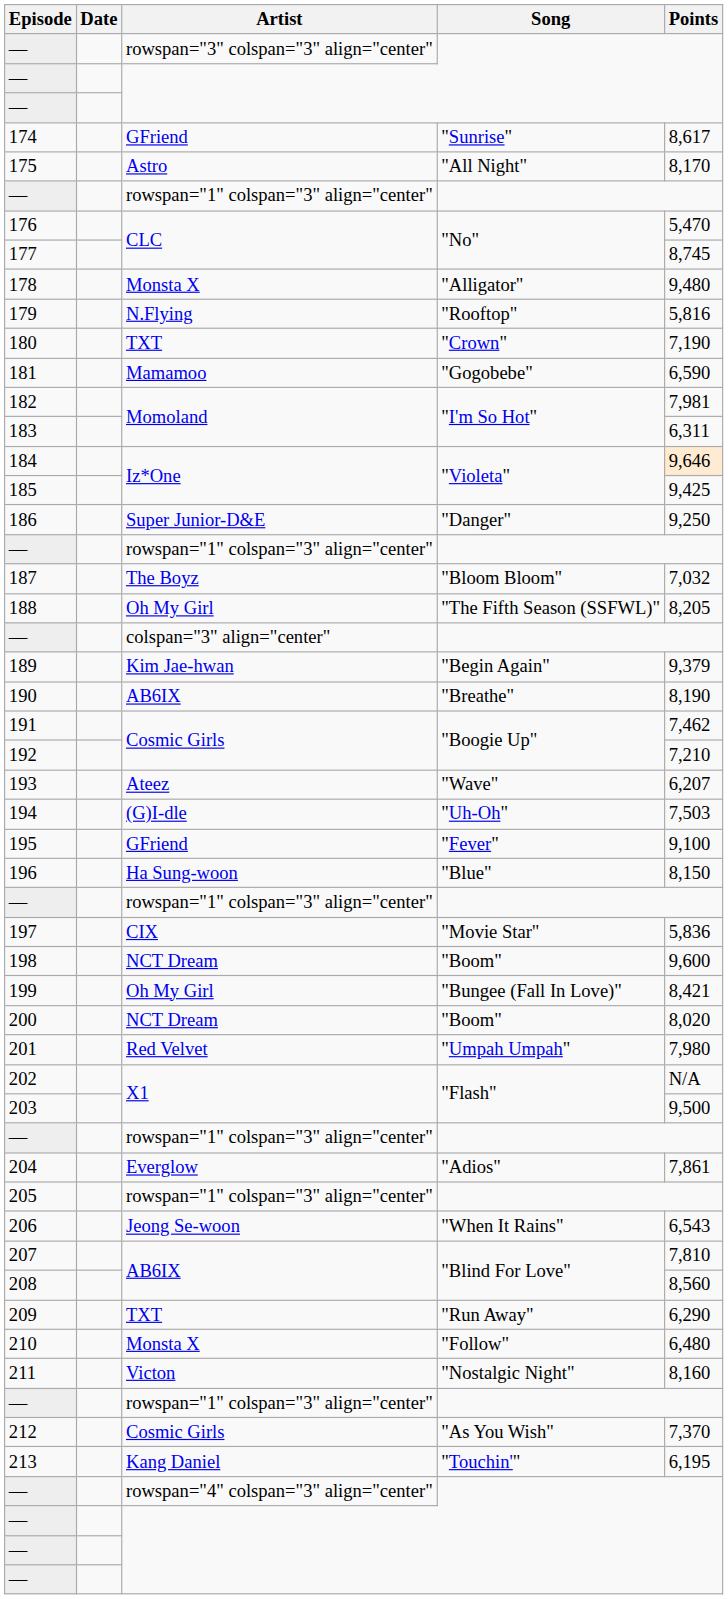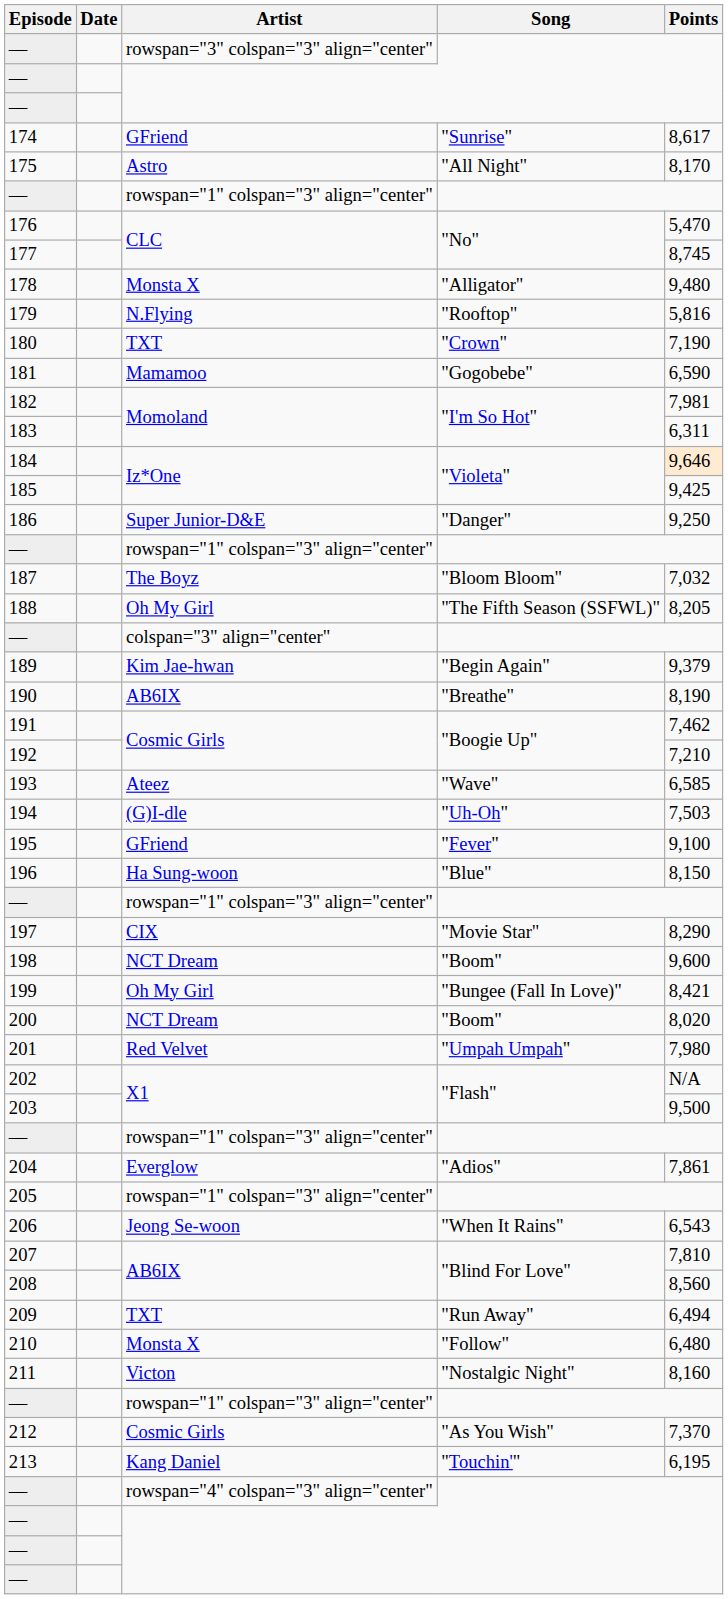(690, 784) 6,207 -> (690, 784) 6,585
(690, 931) 5,836 -> (690, 931) 8,290
(690, 1314) 6,290 -> (690, 1314) 6,494
